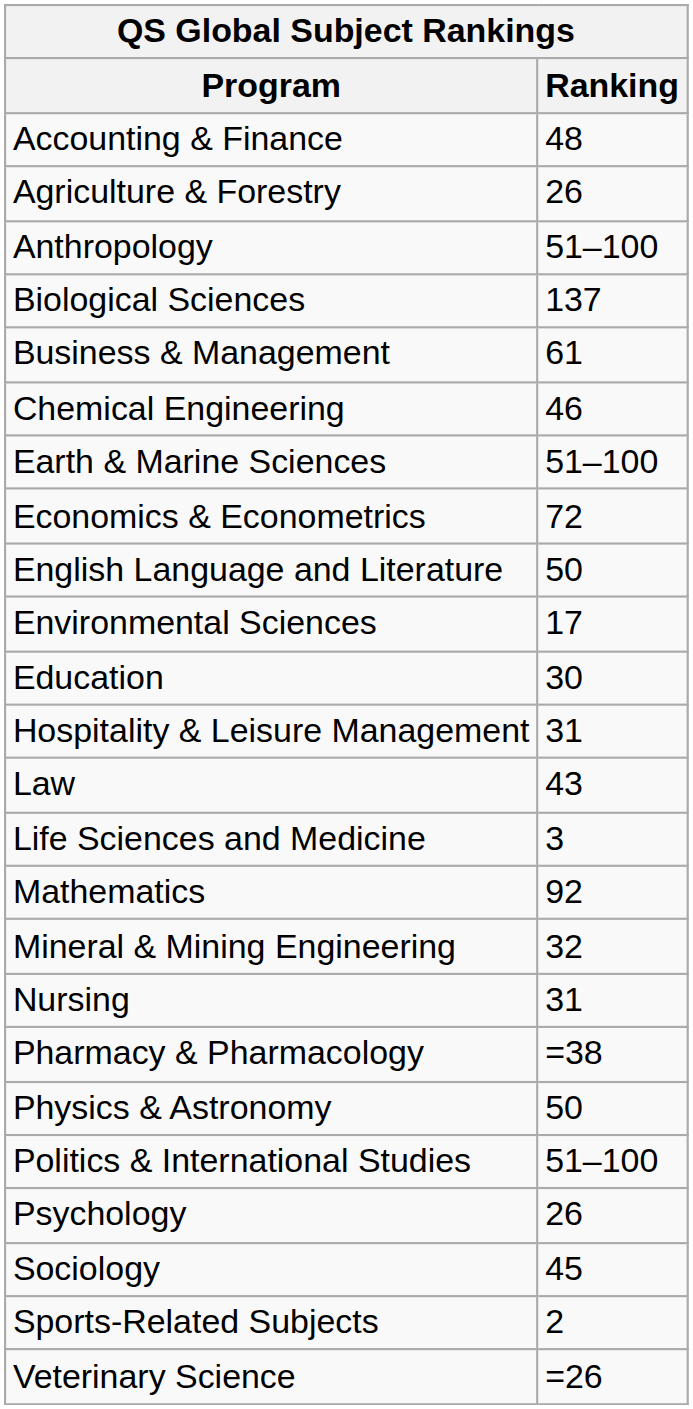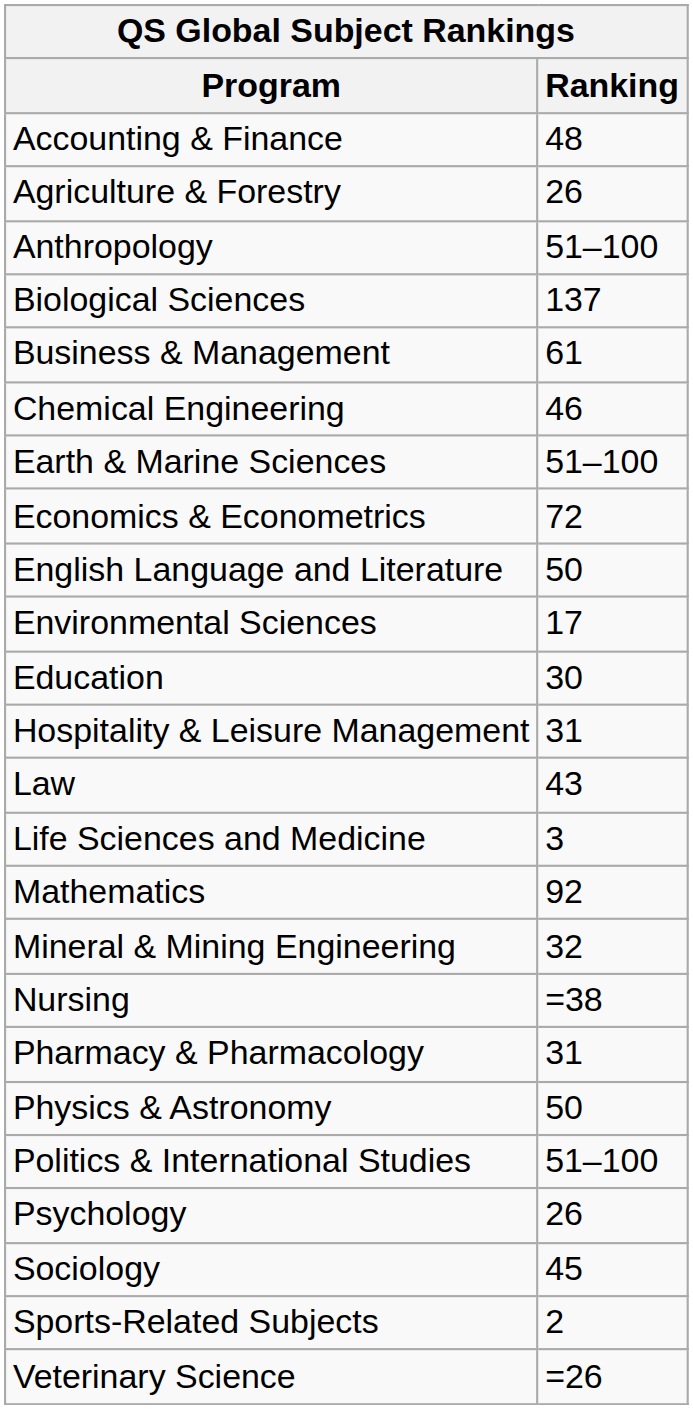(564, 999) 31 -> (574, 999) =38
(574, 1053) =38 -> (564, 1053) 31
